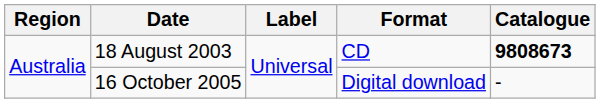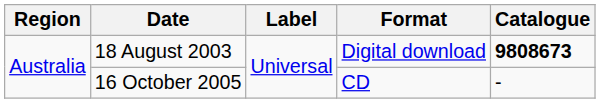(356, 51) CD -> (414, 51) Digital download
(414, 82) Digital download -> (356, 82) CD
